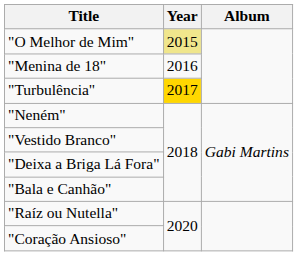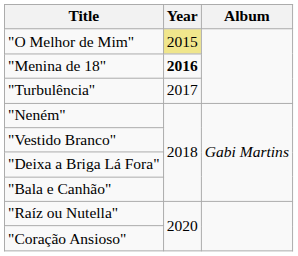(182, 66) normal -> (182, 66) bold
(182, 90) gold background -> (182, 90) no background
